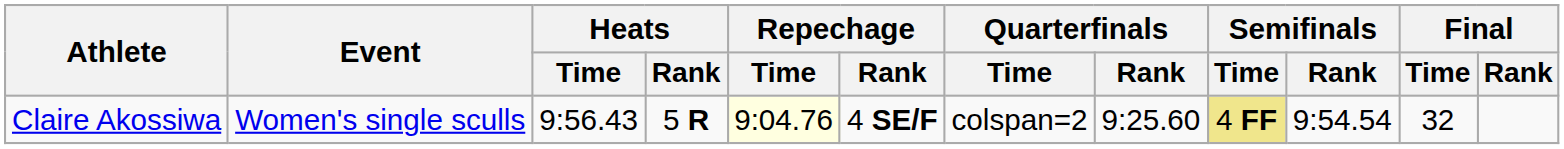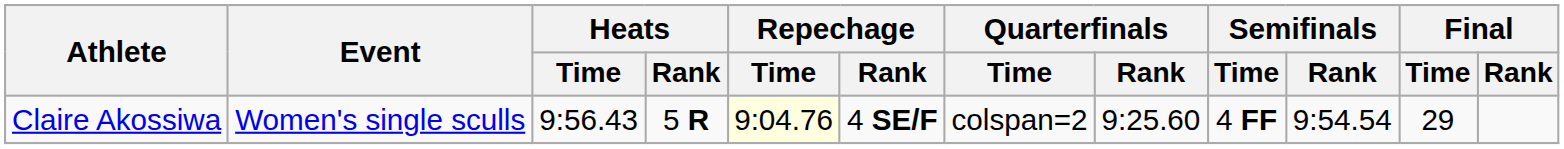(1247, 120) khaki background -> (1247, 120) no background
(1438, 120) 32 -> (1438, 120) 29
